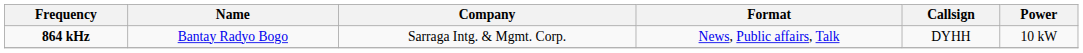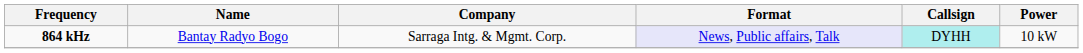(769, 36) no background -> (769, 36) lavender background
(951, 36) no background -> (951, 36) paleturquoise background
